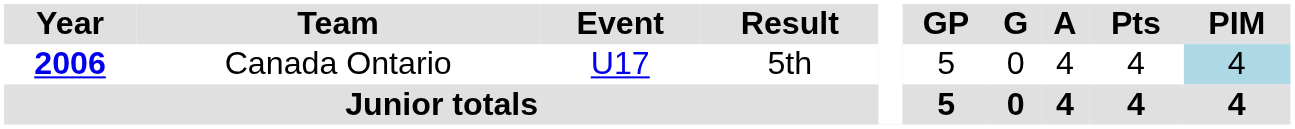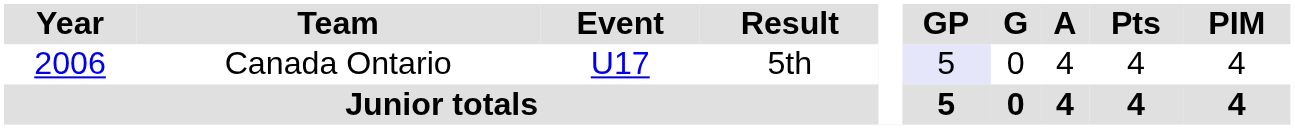(70, 63) bold -> (70, 63) normal
(946, 63) no background -> (946, 63) lavender background
(1237, 63) lightblue background -> (1237, 63) no background
